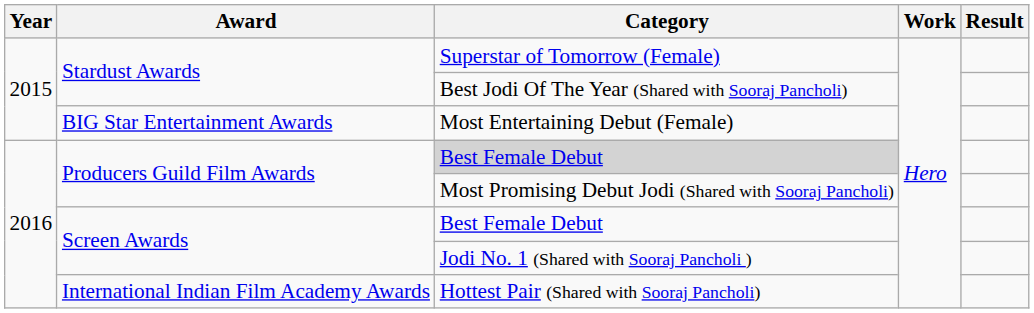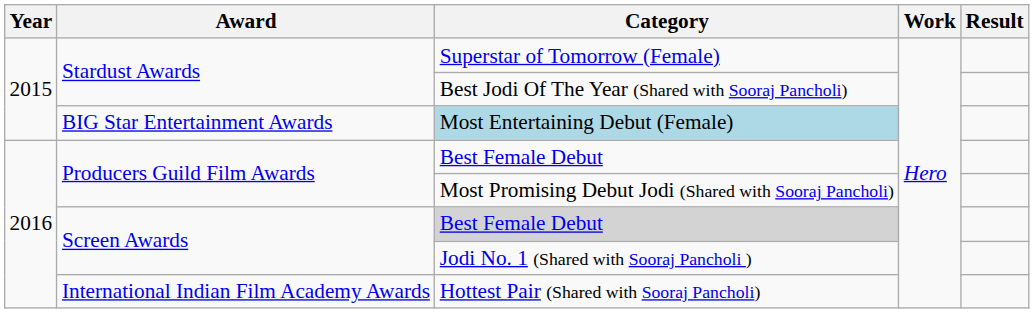(587, 122) no background -> (587, 122) lightblue background
(521, 156) lightgrey background -> (521, 156) no background
(521, 223) no background -> (521, 223) lightgrey background
